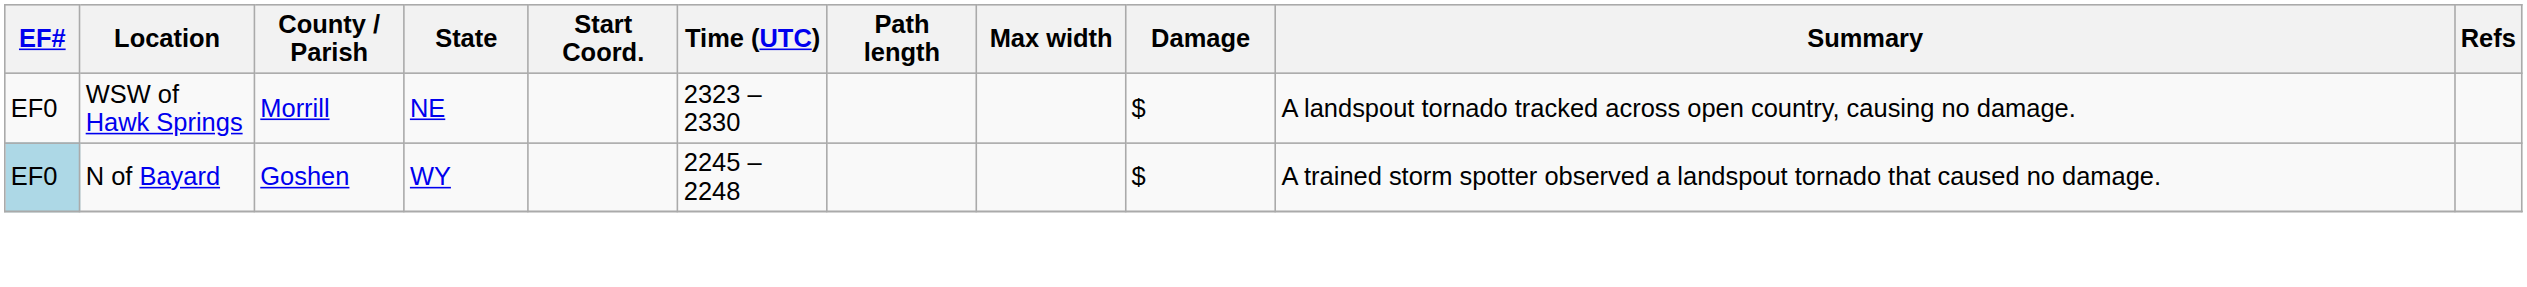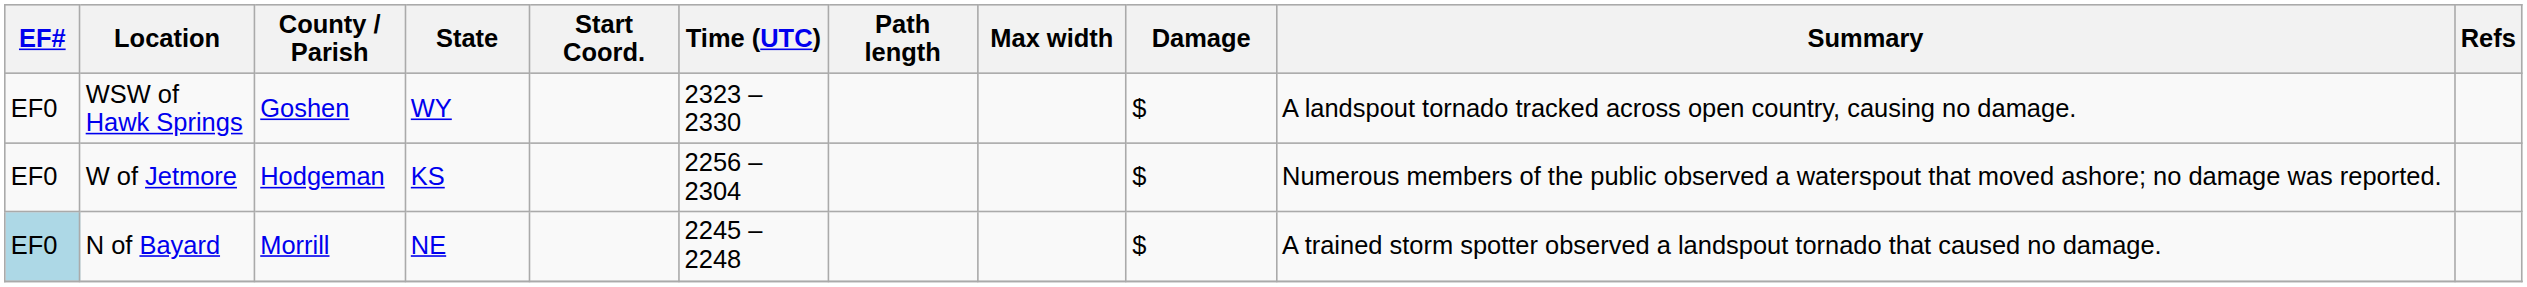(295, 107) Morrill -> (305, 107) Goshen
(428, 107) NE -> (431, 107) WY
+ row: (161, 176)
(305, 176) Goshen -> (295, 245) Morrill
(430, 176) WY -> (428, 245) NE
